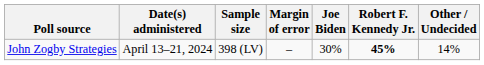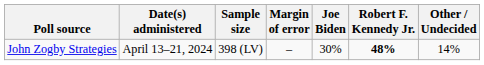(383, 49) 45% -> (383, 49) 48%
